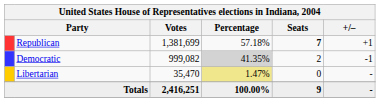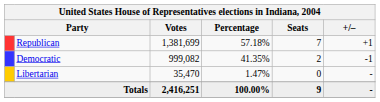(319, 43) bold -> (319, 43) normal
(255, 59) lightgrey background -> (255, 59) no background
(258, 74) khaki background -> (258, 74) no background
